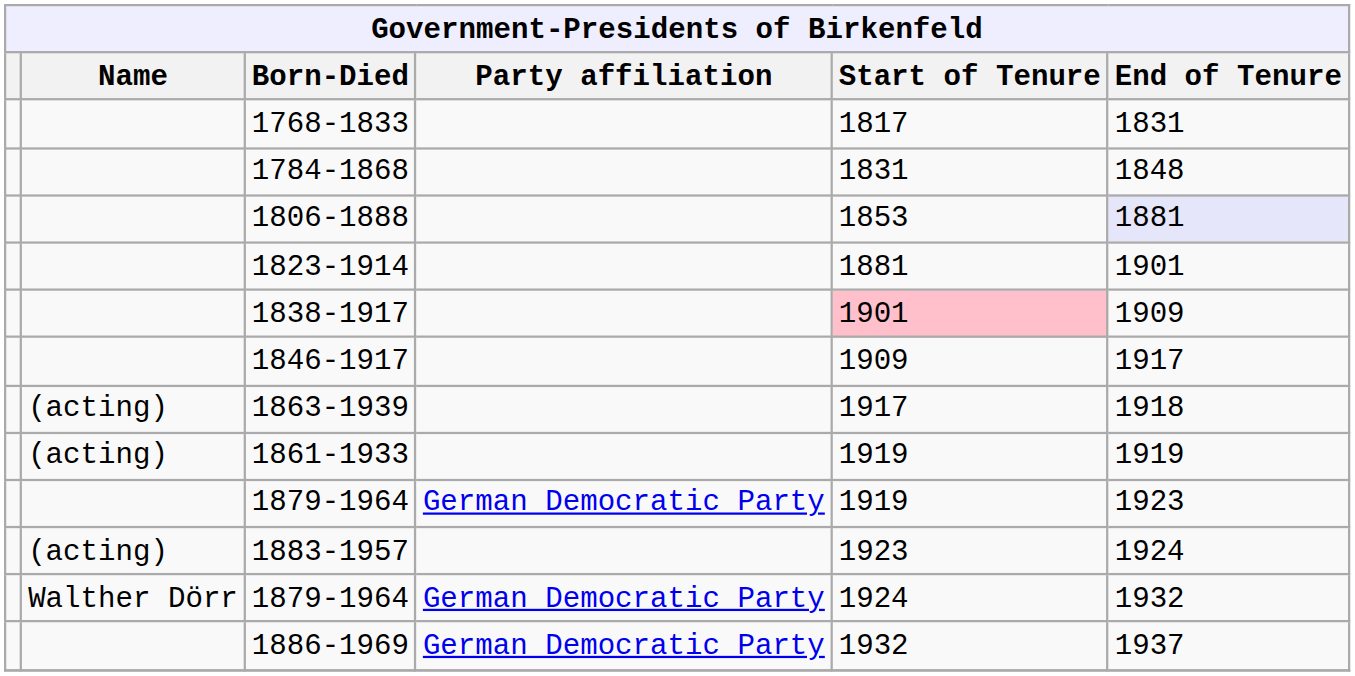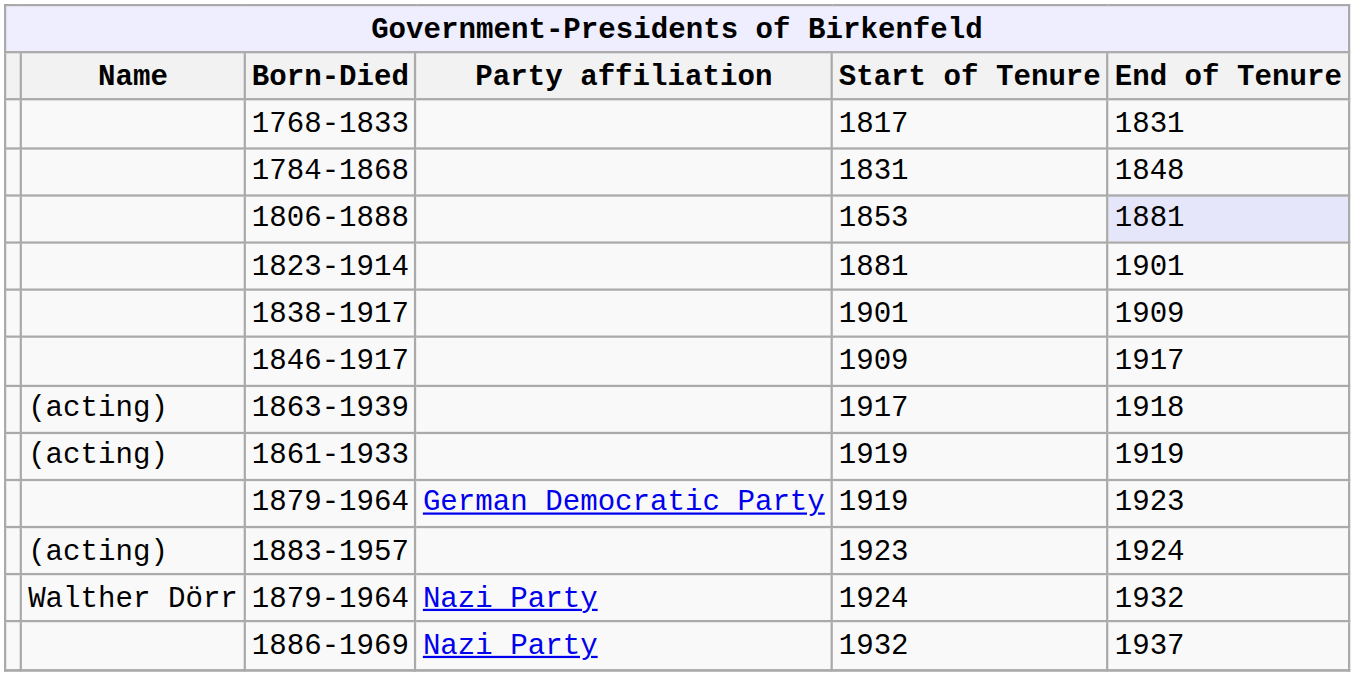(874, 314) pink background -> (874, 314) no background
(624, 598) German Democratic Party -> (510, 598) Nazi Party
(624, 646) German Democratic Party -> (510, 646) Nazi Party
